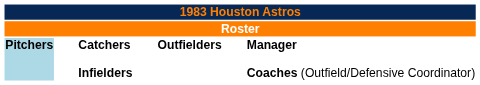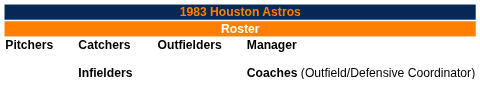(29, 45) lightblue background -> (29, 45) no background
